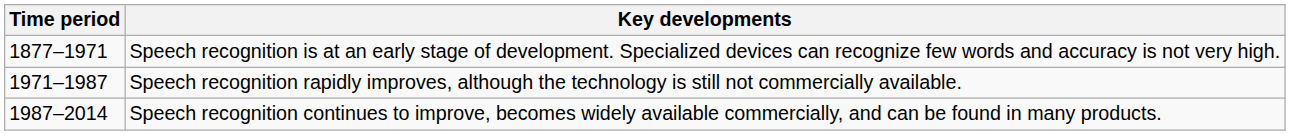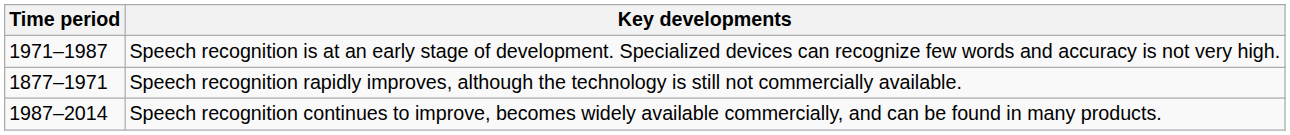(58, 51) 1877–1971 -> (58, 51) 1971–1987
(58, 82) 1971–1987 -> (58, 82) 1877–1971
